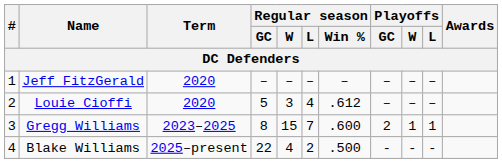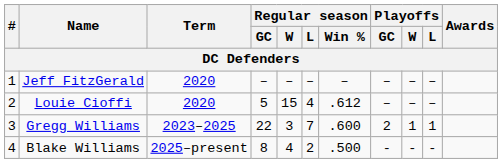(289, 104) 3 -> (289, 104) 15
(264, 126) 8 -> (264, 126) 22
(289, 126) 15 -> (289, 126) 3
(264, 148) 22 -> (264, 148) 8
